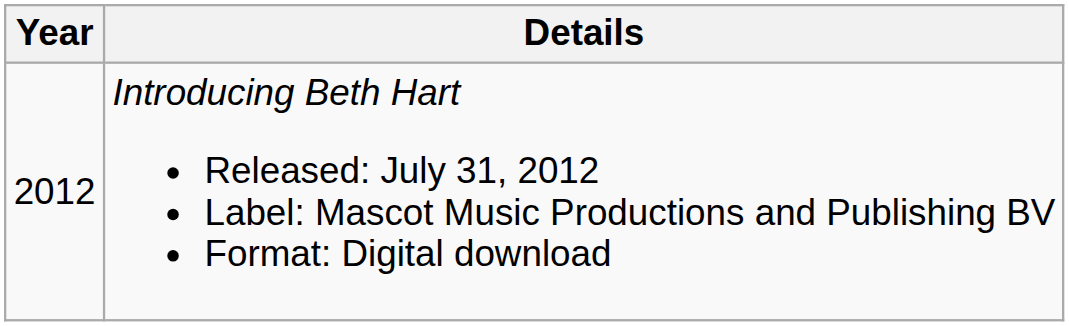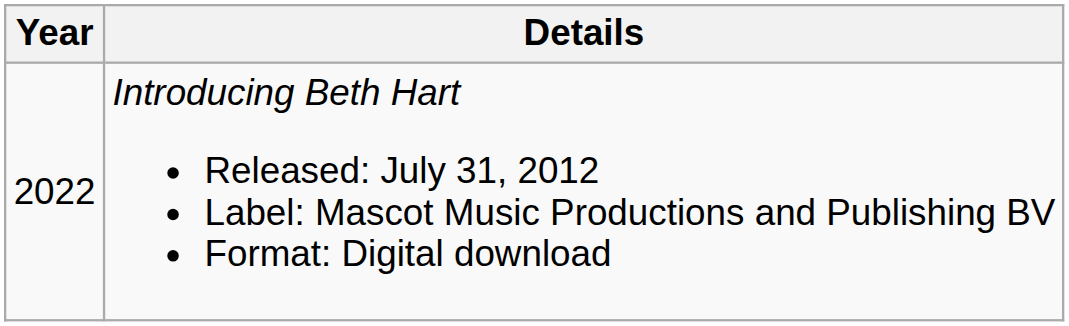(55, 190) 2012 -> (55, 190) 2022
